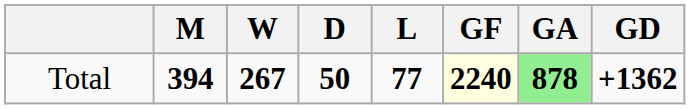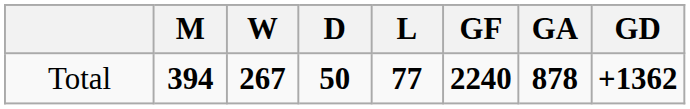(481, 77) lightyellow background -> (481, 77) no background
(555, 77) lightgreen background -> (555, 77) no background
